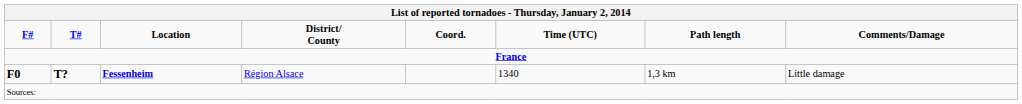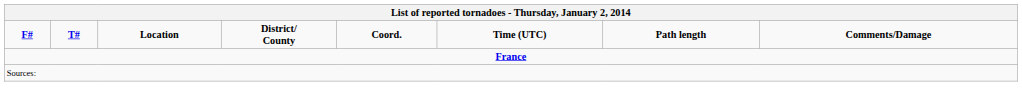- row: (14, 74)
